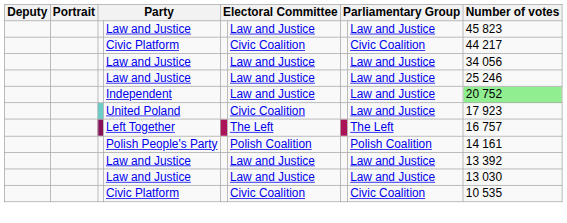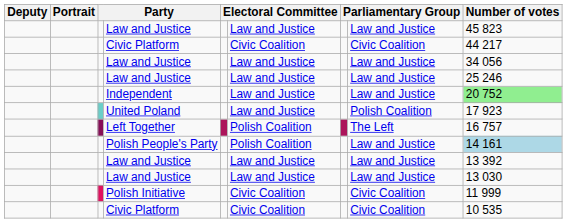(267, 111) Civic Coalition -> (272, 111) Law and Justice
(393, 111) Law and Justice -> (391, 111) Polish Coalition
(252, 127) The Left -> (271, 127) Polish Coalition
(391, 144) Polish Coalition -> (393, 144) Law and Justice
(484, 144) no background -> (484, 144) lightblue background
+ row: (27, 194)
